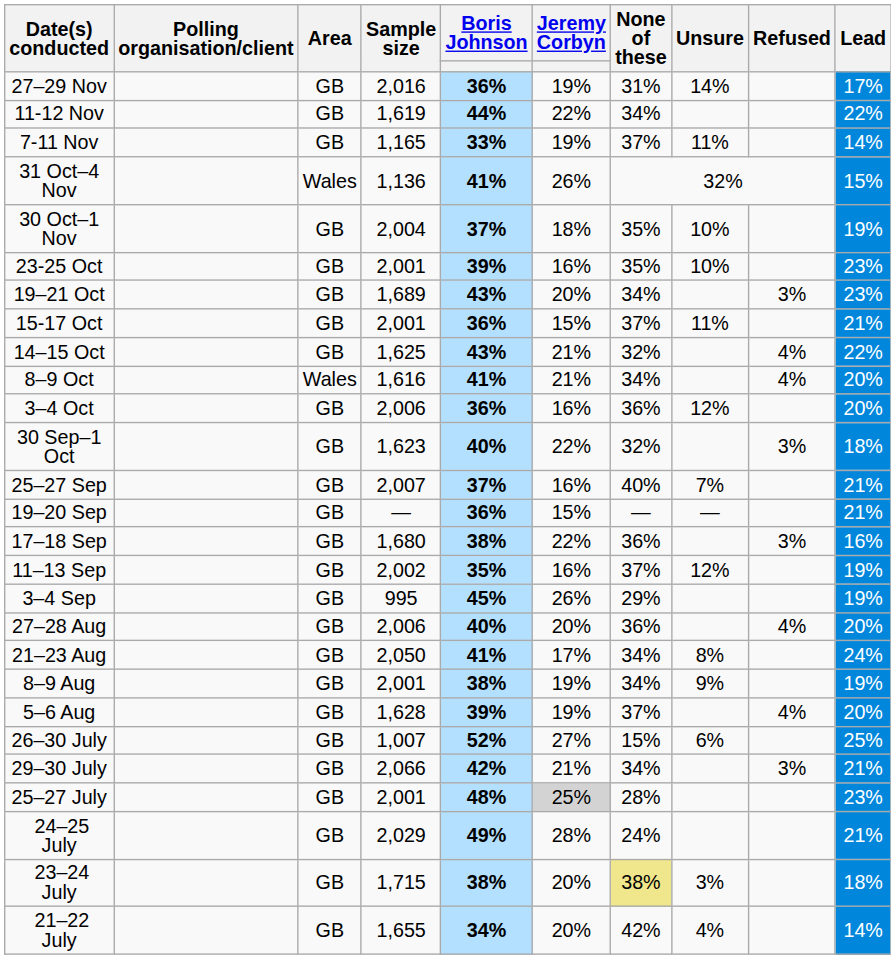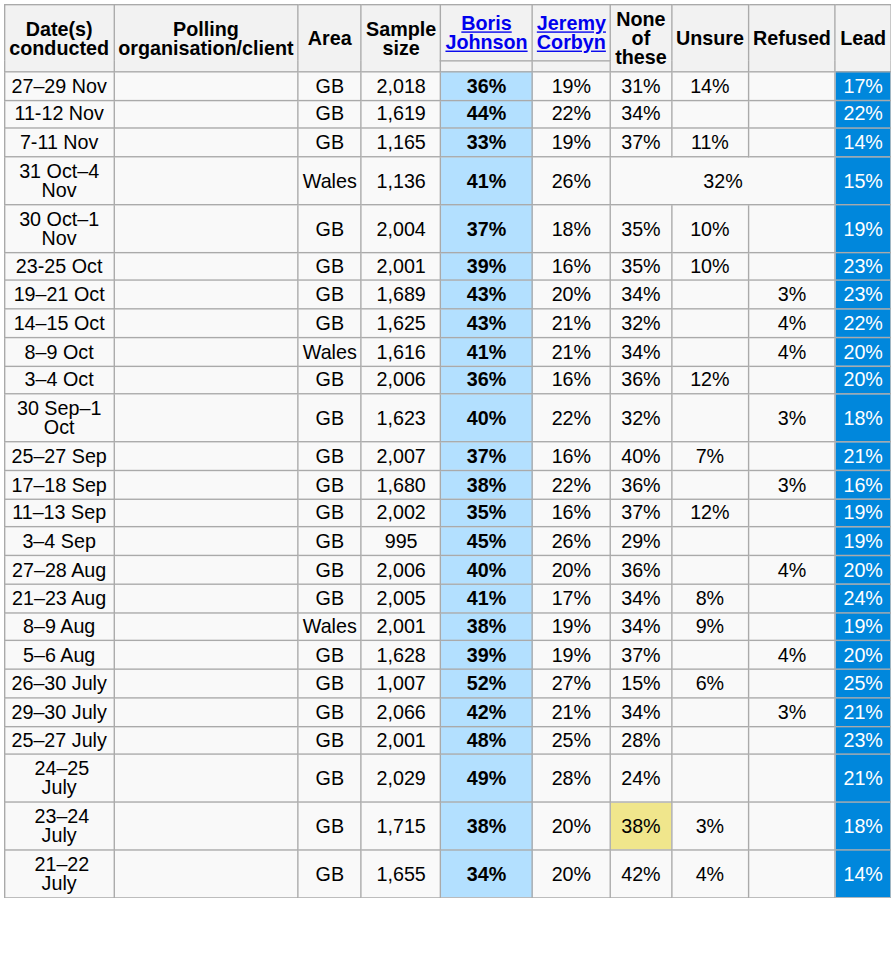(401, 86) 2,016 -> (401, 86) 2,018
- row: (59, 323)
- row: (59, 513)
(401, 655) 2,050 -> (401, 598) 2,005
(330, 684) GB -> (330, 627) Wales
(571, 797) lightgrey background -> (571, 741) no background
